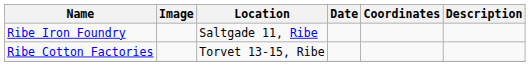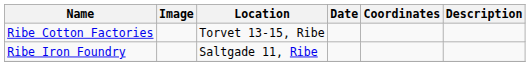rows swapped: (80, 52) <-> (66, 33)
